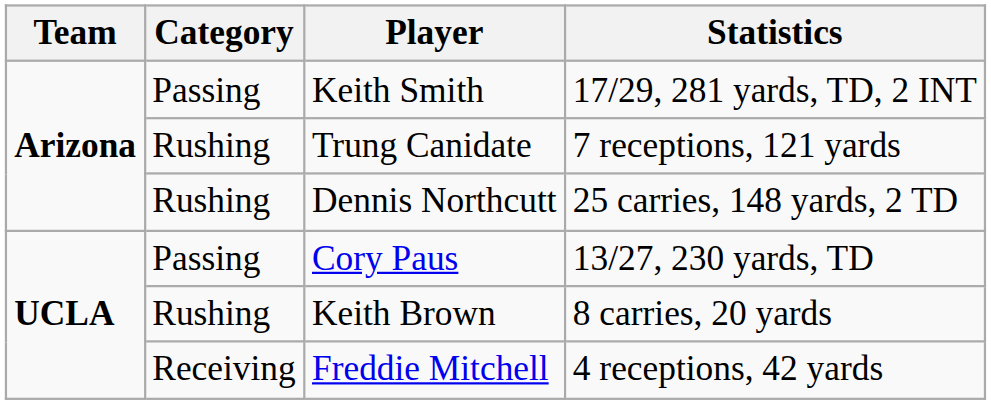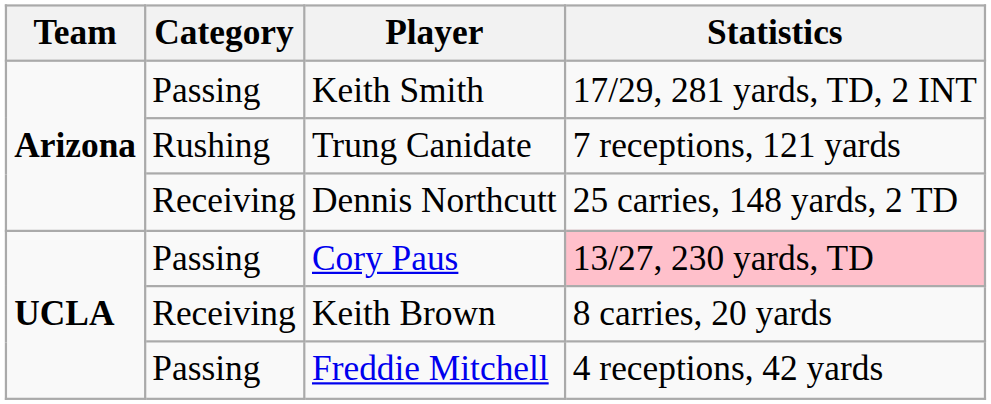(211, 201) Rushing -> (224, 201) Receiving
(723, 257) no background -> (723, 257) pink background
(211, 313) Rushing -> (224, 313) Receiving
(224, 369) Receiving -> (206, 369) Passing
